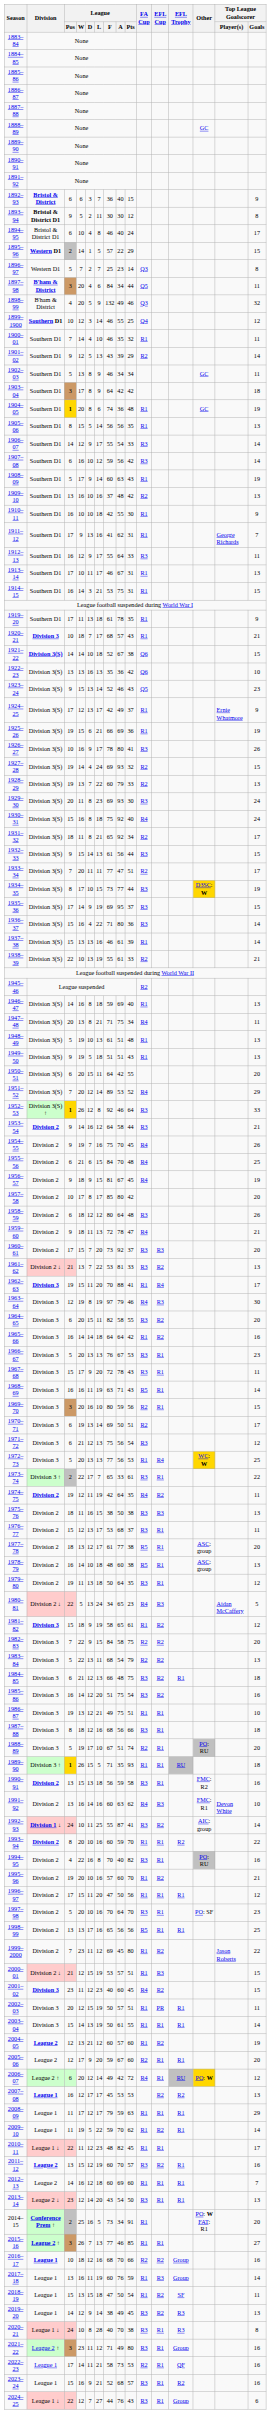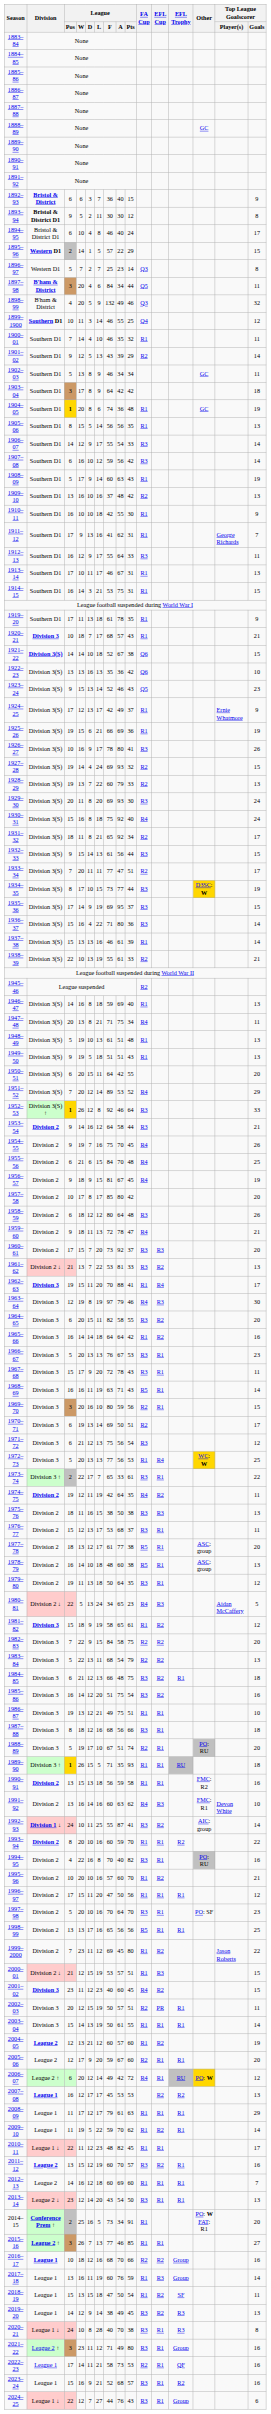(81, 321) 12 -> (81, 321) 11
(99, 802) 23 -> (99, 802) 20
(144, 1783) R3 -> (144, 1783) R1
(70, 1878) 19 -> (70, 1878) 10
(144, 2008) R1 -> (144, 2008) R2
(120, 2113) 59 -> (120, 2113) 61
